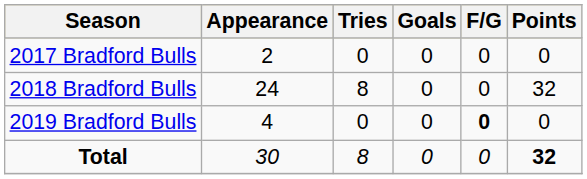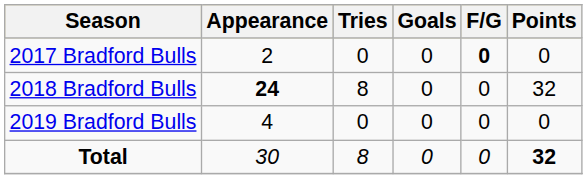(484, 55) normal -> (484, 55) bold
(267, 88) normal -> (267, 88) bold
(484, 122) bold -> (484, 122) normal
